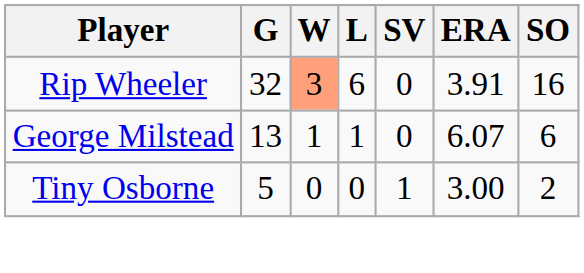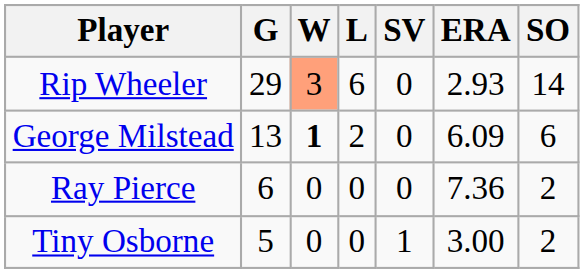(266, 83) 32 -> (266, 83) 29
(476, 83) 3.91 -> (476, 83) 2.93
(548, 83) 16 -> (548, 83) 14
(314, 135) normal -> (314, 135) bold
(357, 135) 1 -> (357, 135) 2
(476, 135) 6.07 -> (476, 135) 6.09
+ row: (123, 188)
